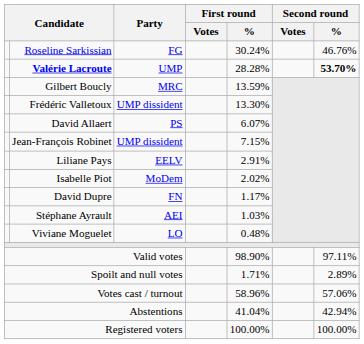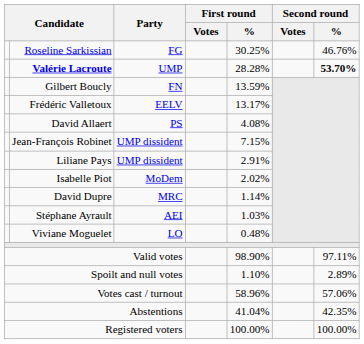(252, 50) 30.24% -> (252, 50) 30.25%
(170, 87) MRC -> (175, 87) FN
(150, 105) UMP dissident -> (169, 105) EELV
(252, 105) 13.30% -> (252, 105) 13.17%
(255, 123) 6.07% -> (255, 123) 4.08%
(169, 160) EELV -> (150, 160) UMP dissident
(175, 196) FN -> (170, 196) MRC
(255, 196) 1.17% -> (255, 196) 1.14%
(255, 275) 1.71% -> (255, 275) 1.10%
(339, 311) 42.94% -> (339, 311) 42.35%
